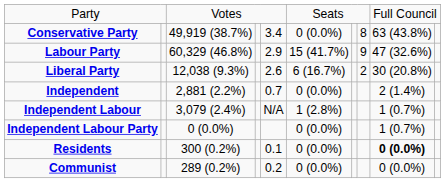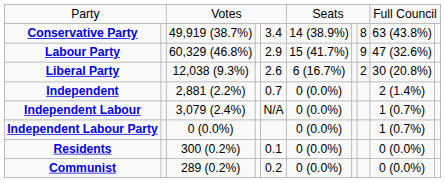(319, 33) 0 (0.0%) -> (319, 33) 14 (38.9%)
(319, 110) 1 (2.8%) -> (319, 110) 0 (0.0%)
(402, 149) bold -> (402, 149) normal
